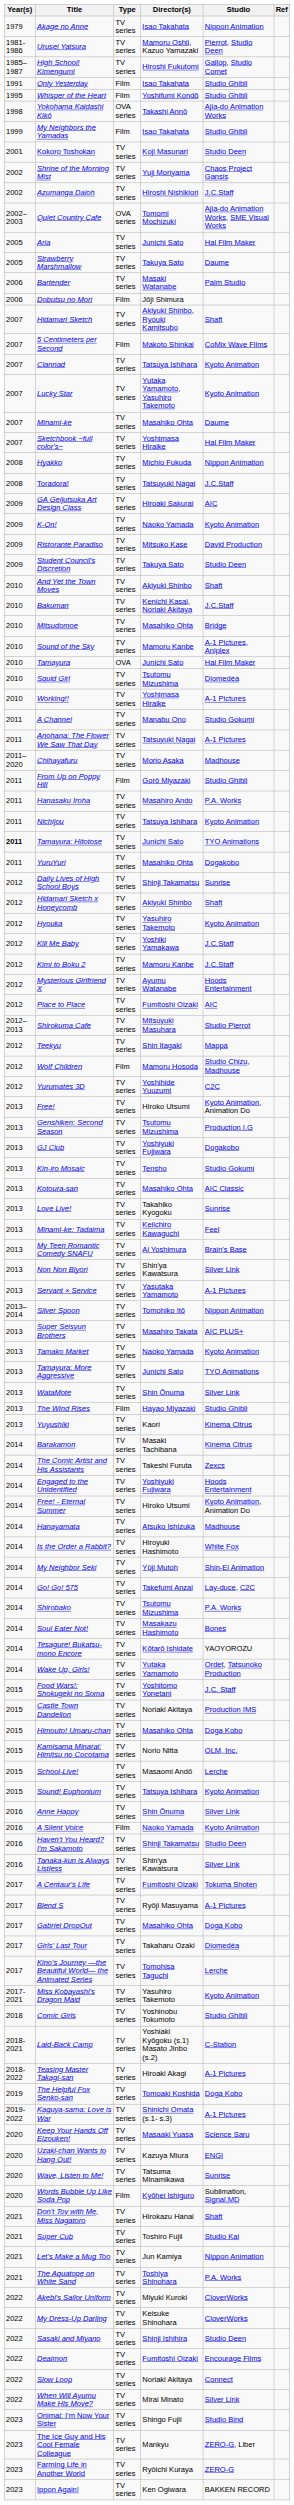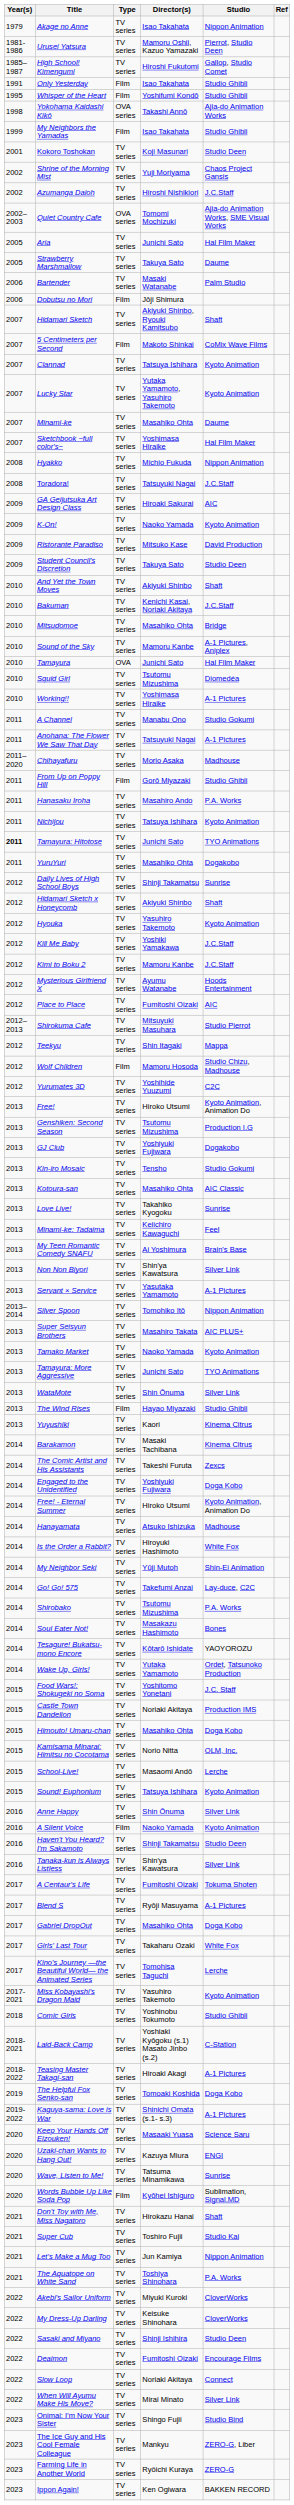(228, 1485) Hoods Entertainment -> (224, 1485) Doga Kobo
(222, 1946) Diomedéa -> (222, 1946) White Fox
